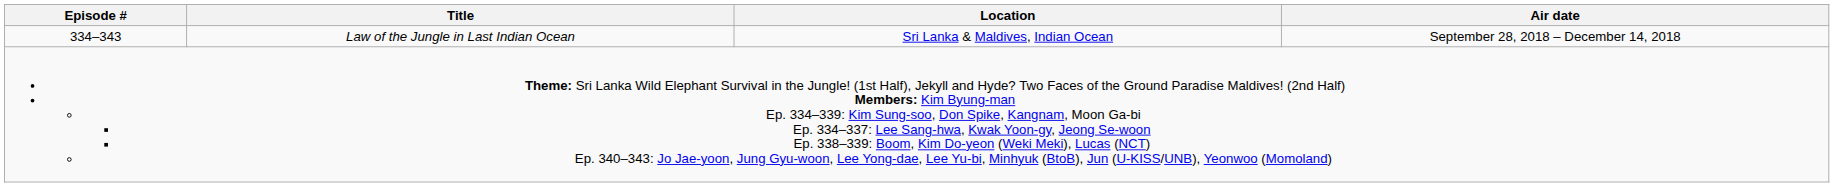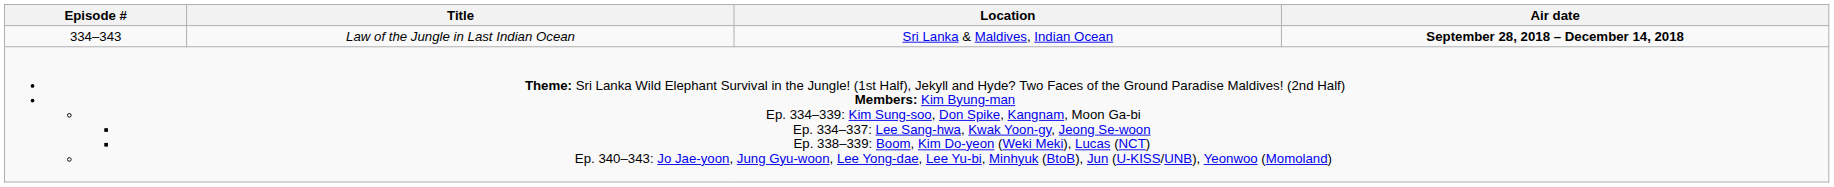(1555, 36) normal -> (1555, 36) bold
